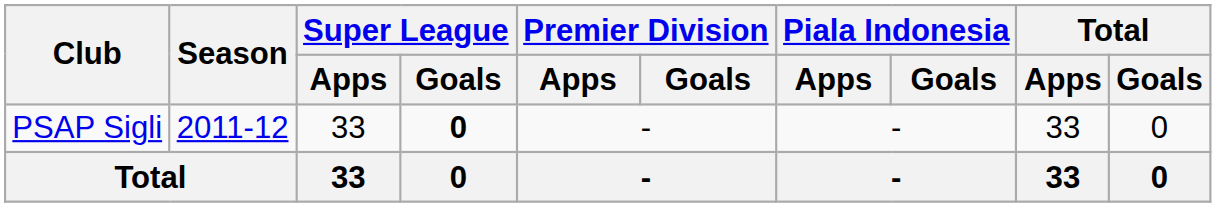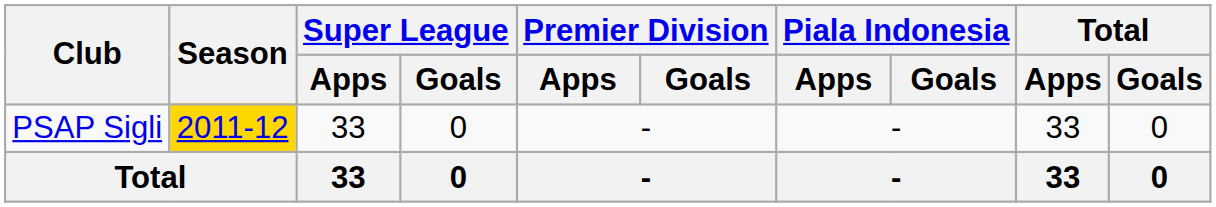(233, 128) no background -> (233, 128) gold background
(458, 128) bold -> (458, 128) normal
